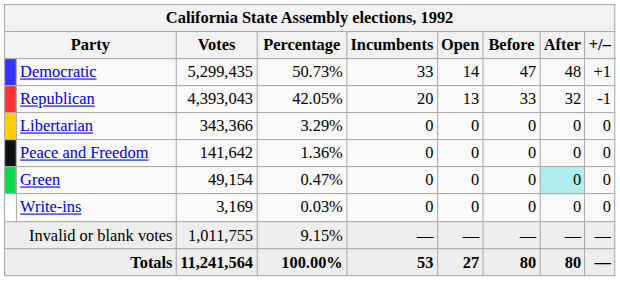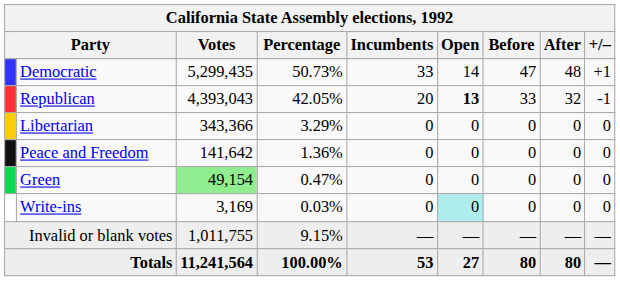(471, 99) normal -> (471, 99) bold
(231, 180) no background -> (231, 180) lightgreen background
(577, 180) paleturquoise background -> (577, 180) no background
(475, 207) no background -> (475, 207) paleturquoise background
